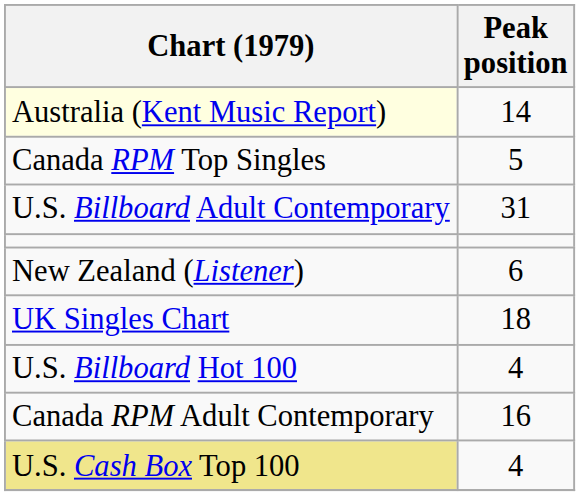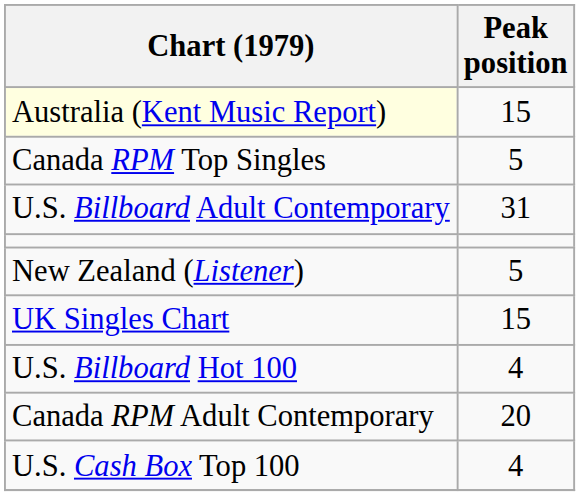(516, 111) 14 -> (516, 111) 15
(516, 271) 6 -> (516, 271) 5
(516, 319) 18 -> (516, 319) 15
(516, 416) 16 -> (516, 416) 20
(156, 464) khaki background -> (156, 464) no background
